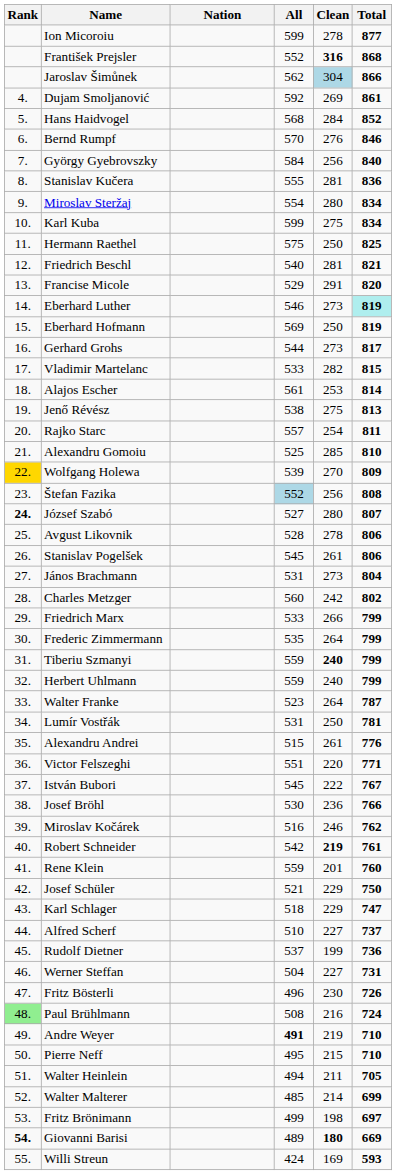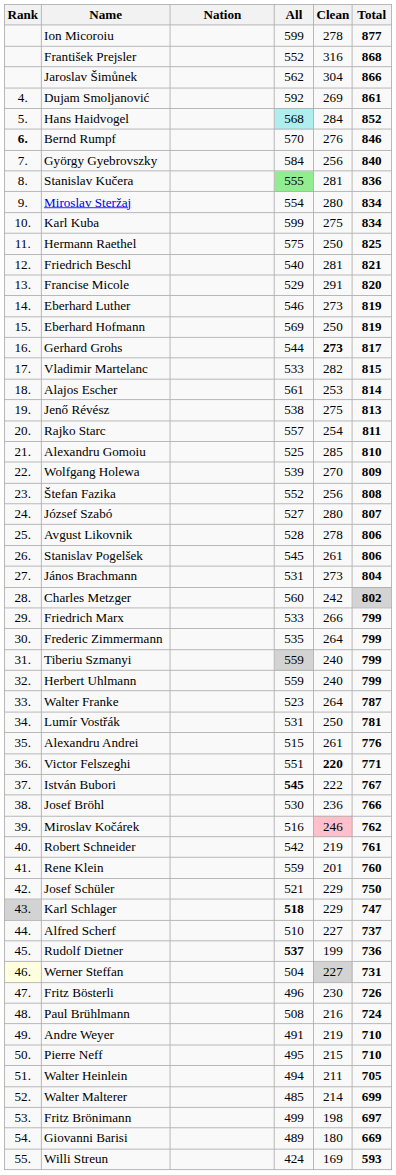(333, 56) bold -> (333, 56) normal
(333, 77) lightblue background -> (333, 77) no background
(294, 118) no background -> (294, 118) paleturquoise background
(23, 139) normal -> (23, 139) bold
(294, 181) no background -> (294, 181) lightgreen background
(372, 306) paleturquoise background -> (372, 306) no background
(333, 347) normal -> (333, 347) bold
(23, 472) gold background -> (23, 472) no background
(294, 493) lightblue background -> (294, 493) no background
(23, 514) bold -> (23, 514) normal
(372, 597) no background -> (372, 597) lightgrey background
(294, 659) no background -> (294, 659) lightgrey background
(333, 659) bold -> (333, 659) normal
(333, 763) normal -> (333, 763) bold
(294, 784) normal -> (294, 784) bold
(333, 826) no background -> (333, 826) pink background
(333, 847) bold -> (333, 847) normal
(23, 909) no background -> (23, 909) lightgrey background
(294, 909) normal -> (294, 909) bold
(294, 951) normal -> (294, 951) bold
(23, 972) no background -> (23, 972) lightyellow background
(333, 972) no background -> (333, 972) lightgrey background
(23, 1013) lightgreen background -> (23, 1013) no background
(294, 1034) bold -> (294, 1034) normal
(23, 1138) bold -> (23, 1138) normal
(333, 1138) bold -> (333, 1138) normal
